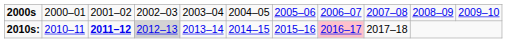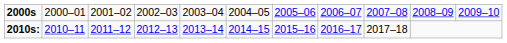(111, 29) bold -> (111, 29) normal
(157, 29) lightgrey background -> (157, 29) no background
(341, 29) pink background -> (341, 29) no background
